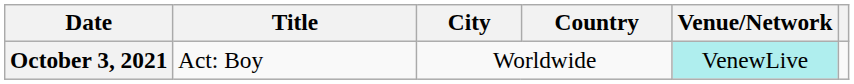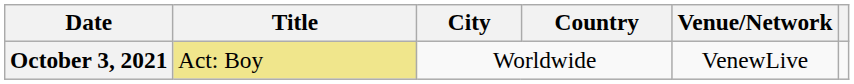(221, 60) no background -> (221, 60) khaki background
(755, 60) paleturquoise background -> (755, 60) no background
